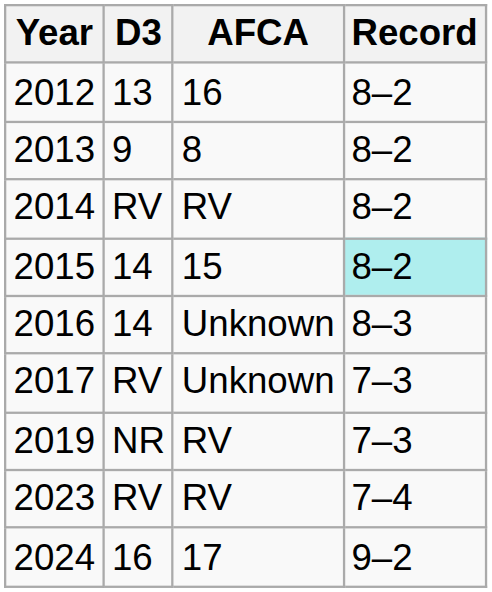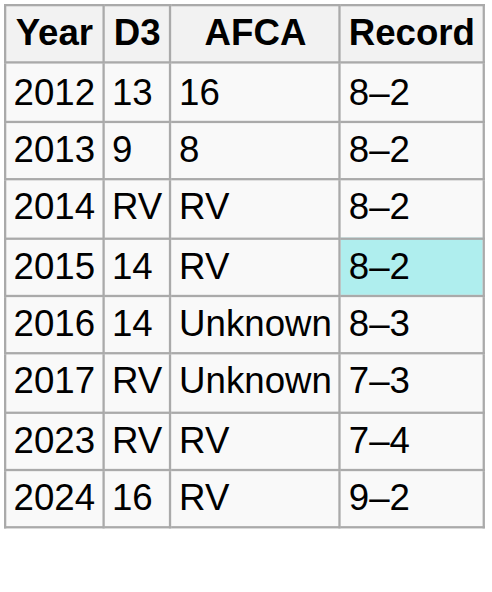(202, 265) 15 -> (204, 265) RV
- row: (54, 440)
(202, 556) 17 -> (204, 498) RV
